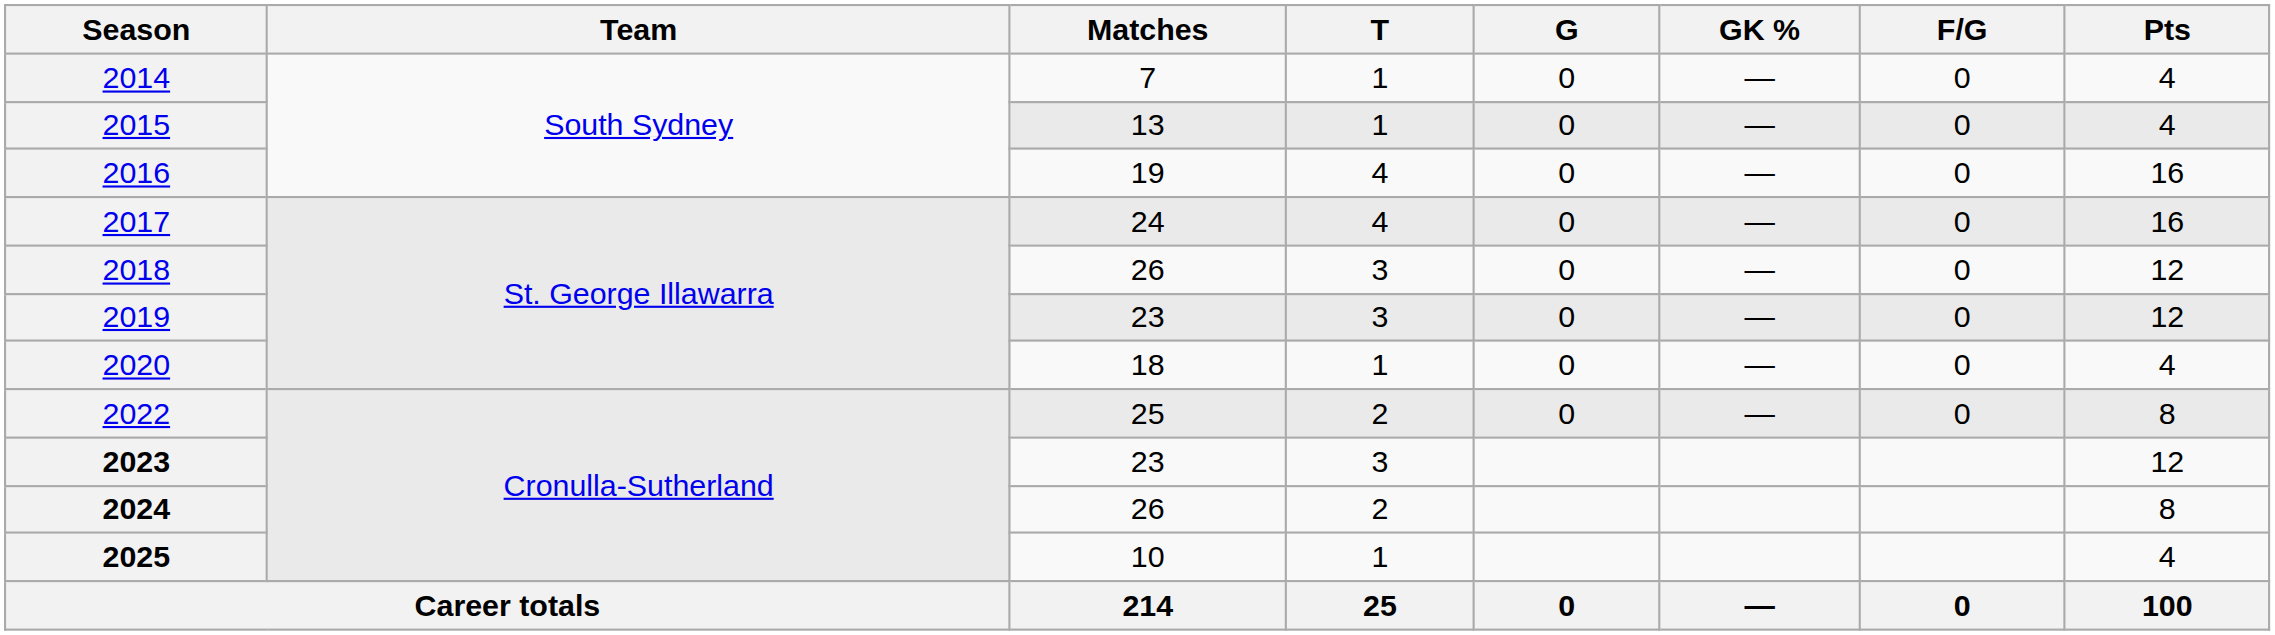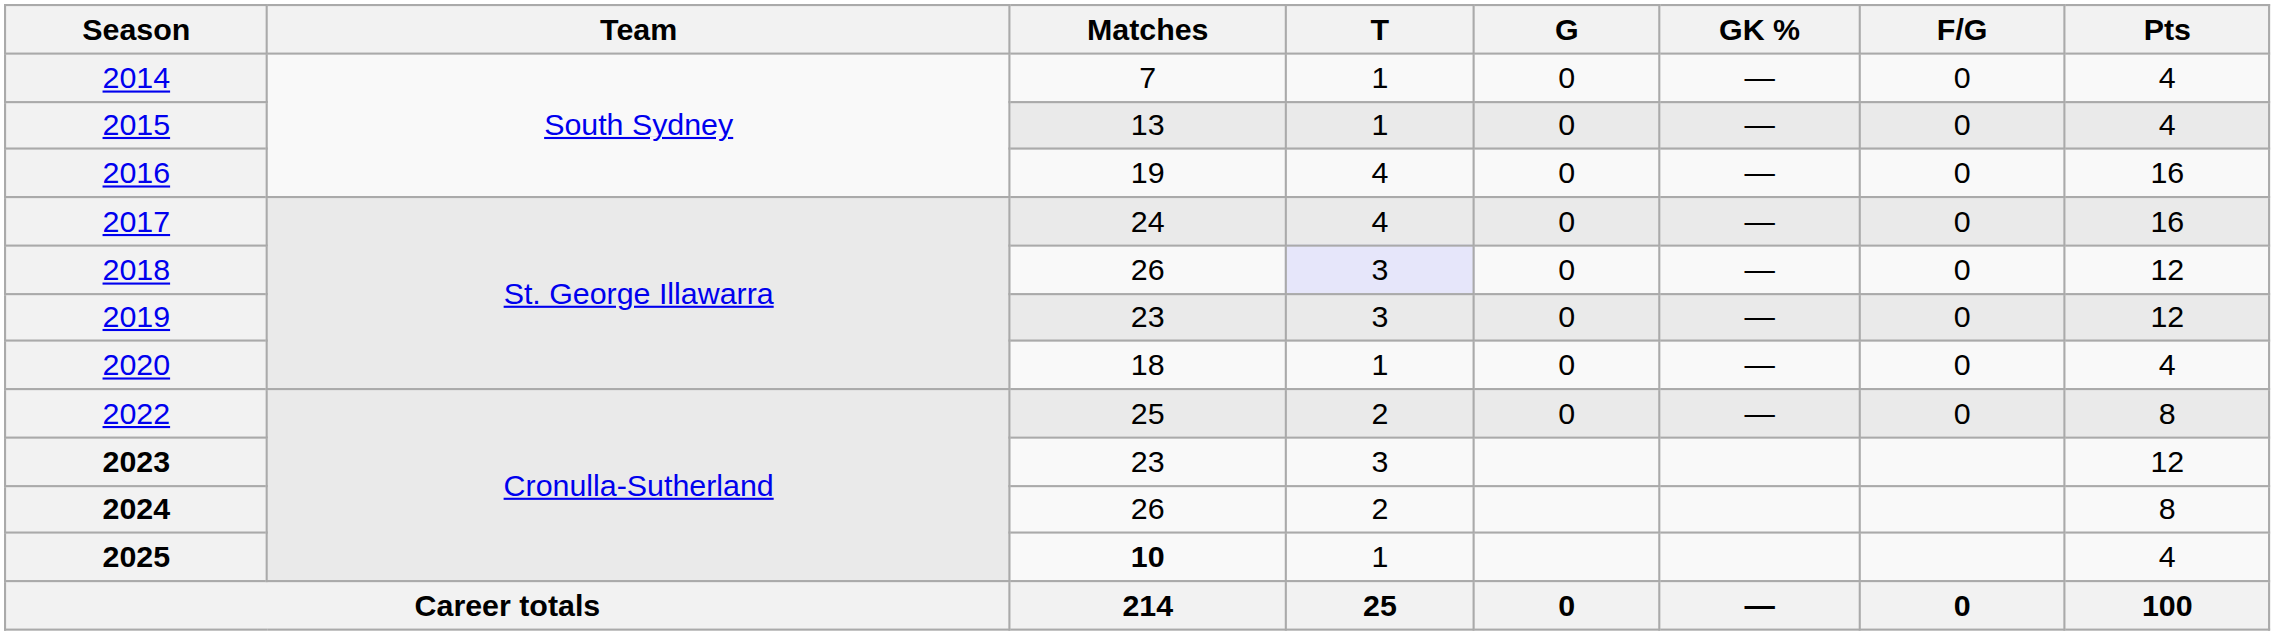(1380, 269) no background -> (1380, 269) lavender background
(1148, 557) normal -> (1148, 557) bold
